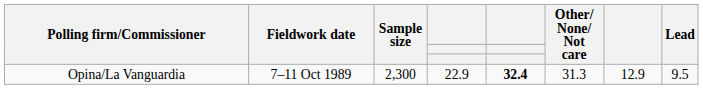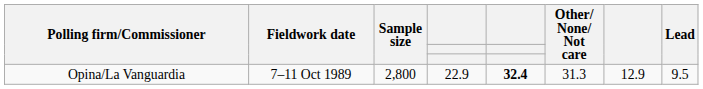(400, 74) 2,300 -> (400, 74) 2,800
